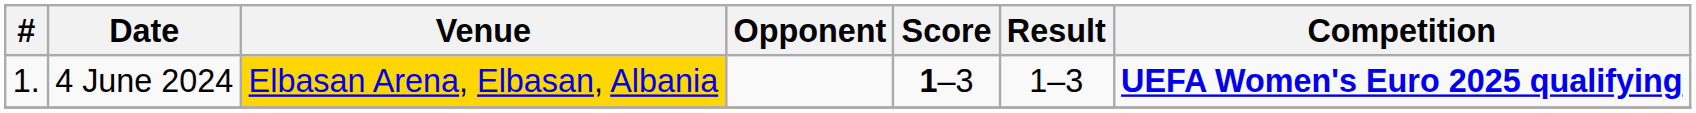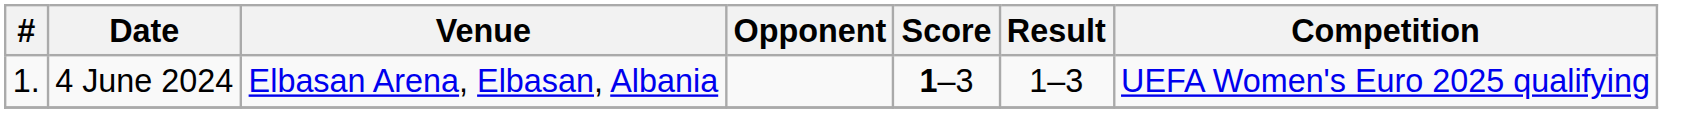(483, 81) gold background -> (483, 81) no background
(1402, 81) bold -> (1385, 81) normal
